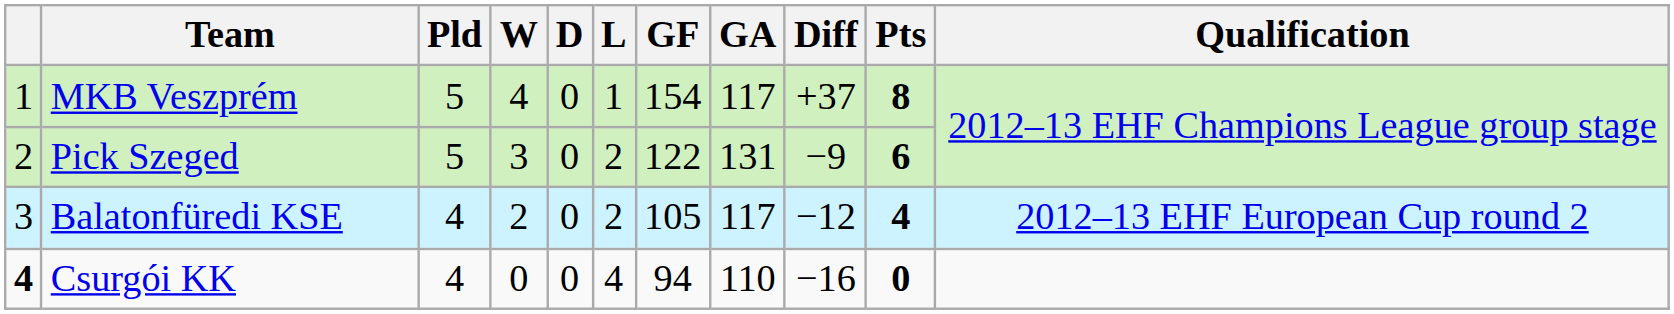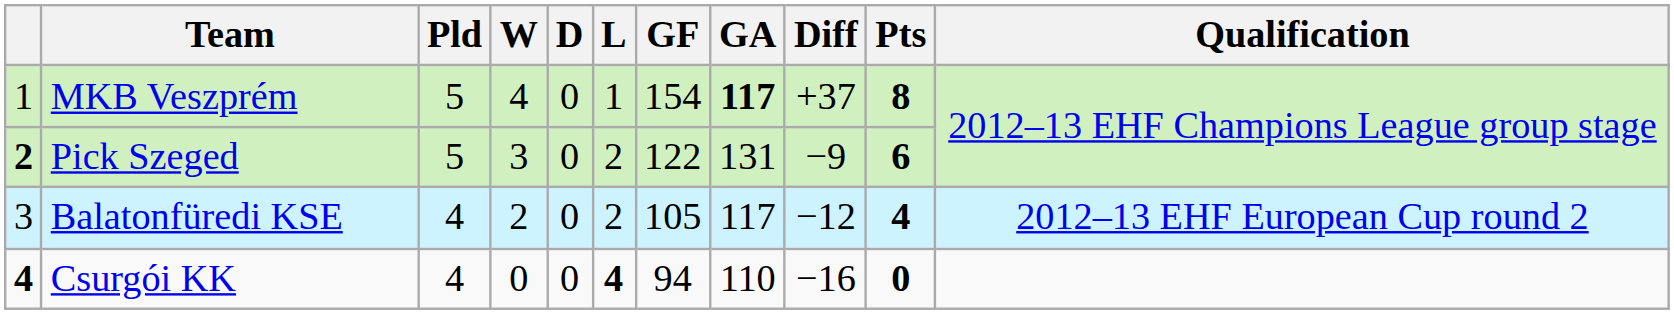(748, 95) normal -> (748, 95) bold
(24, 156) normal -> (24, 156) bold
(614, 277) normal -> (614, 277) bold
